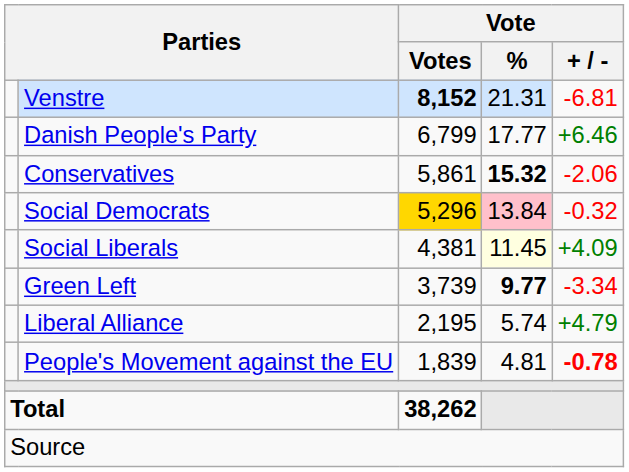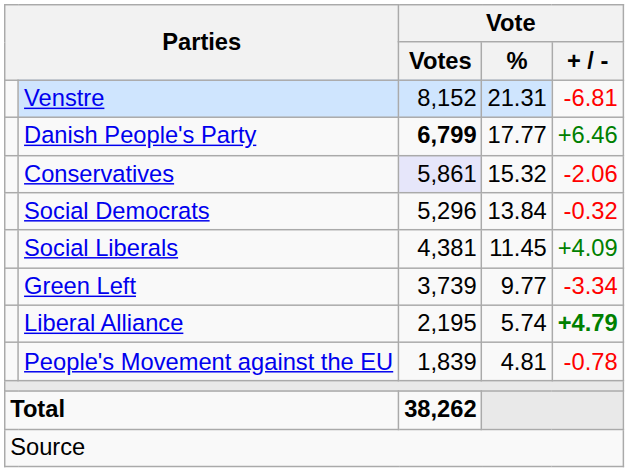(447, 98) bold -> (447, 98) normal
(447, 135) normal -> (447, 135) bold
(447, 173) no background -> (447, 173) lavender background
(517, 173) bold -> (517, 173) normal
(447, 211) gold background -> (447, 211) no background
(517, 211) pink background -> (517, 211) no background
(518, 248) lightyellow background -> (518, 248) no background
(524, 286) bold -> (524, 286) normal
(588, 323) normal -> (588, 323) bold
(591, 361) bold -> (591, 361) normal
